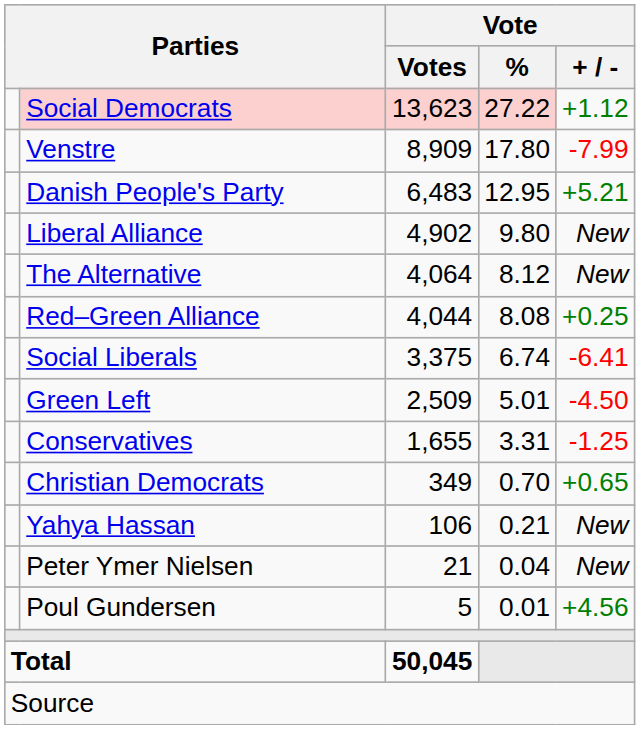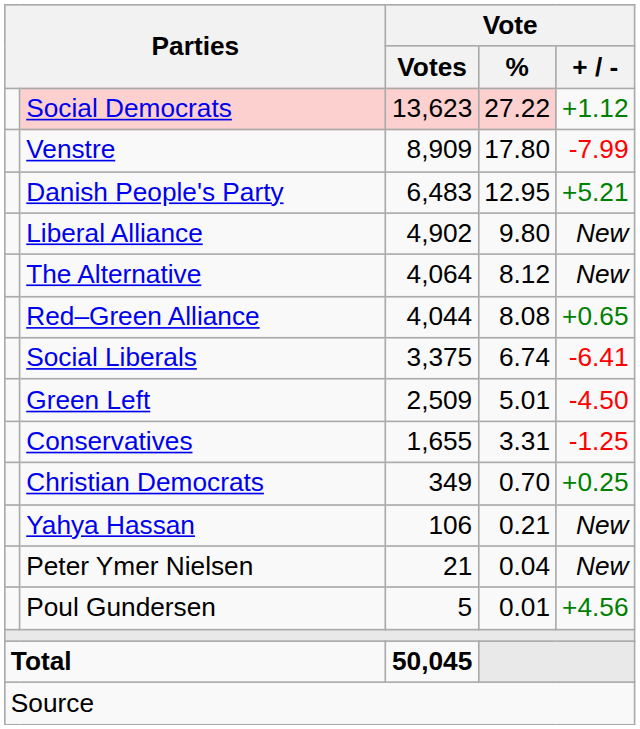(595, 316) +0.25 -> (595, 316) +0.65
(595, 483) +0.65 -> (595, 483) +0.25
